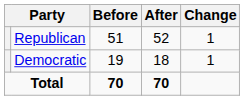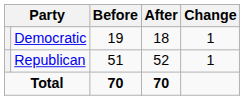rows swapped: (50, 38) <-> (50, 60)
